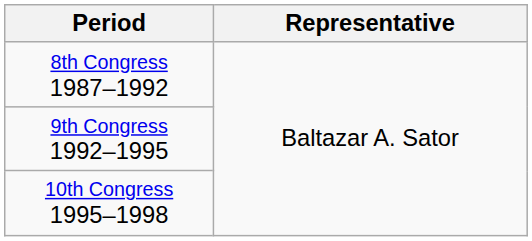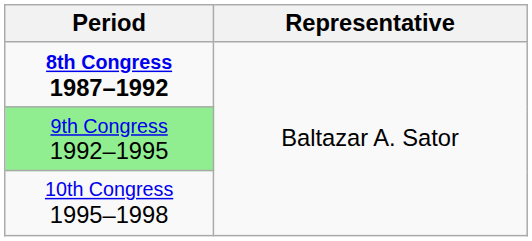(109, 75) normal -> (109, 74) bold
(109, 139) no background -> (109, 139) lightgreen background
